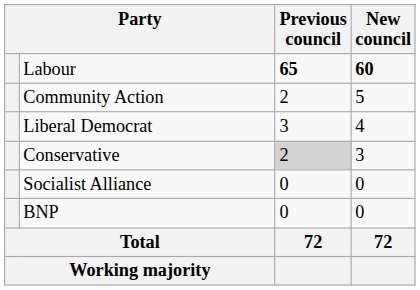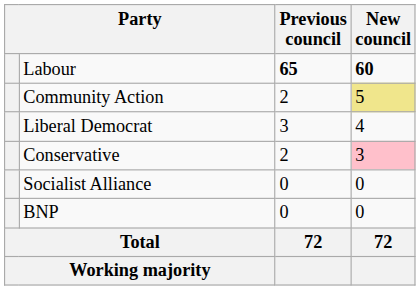(360, 97) no background -> (360, 97) khaki background
(284, 155) lightgrey background -> (284, 155) no background
(360, 155) no background -> (360, 155) pink background
